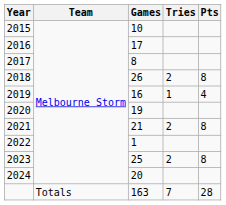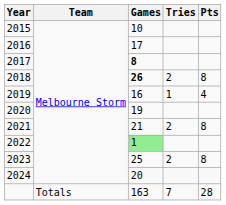(134, 61) normal -> (134, 61) bold
(137, 78) normal -> (137, 78) bold
(134, 143) no background -> (134, 143) lightgreen background
